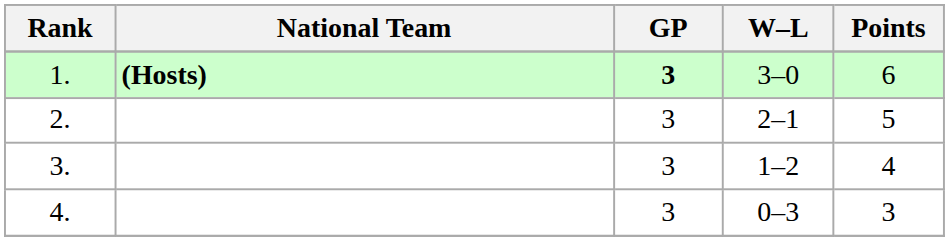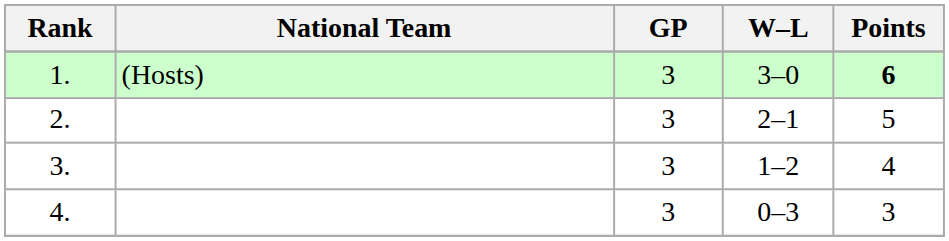(164, 74) bold -> (163, 74) normal
(668, 74) bold -> (668, 74) normal
(888, 74) normal -> (888, 74) bold
